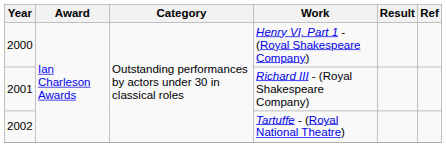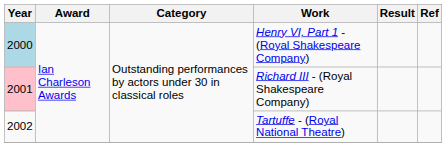(20, 44) no background -> (20, 44) lightblue background
(20, 89) no background -> (20, 89) pink background
